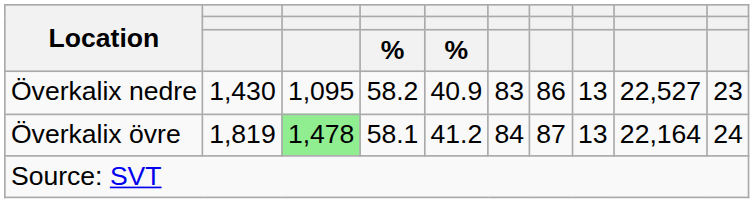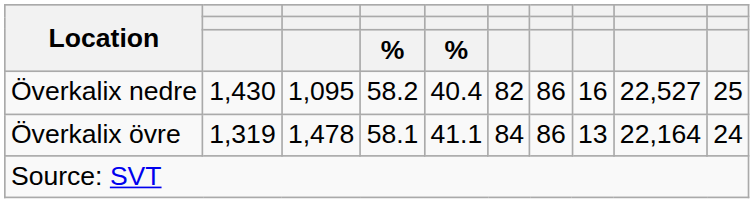(456, 92) 40.9 -> (456, 92) 40.4
(509, 92) 83 -> (509, 92) 82
(593, 92) 13 -> (593, 92) 16
(728, 92) 23 -> (728, 92) 25
(242, 134) 1,819 -> (242, 134) 1,319
(321, 134) lightgreen background -> (321, 134) no background
(456, 134) 41.2 -> (456, 134) 41.1
(551, 134) 87 -> (551, 134) 86
